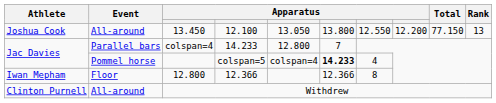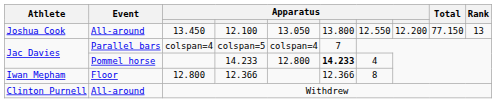(241, 46) 14.233 -> (241, 46) colspan=5
(294, 46) 12.800 -> (294, 46) colspan=4
(241, 60) colspan=5 -> (241, 60) 14.233
(294, 60) colspan=4 -> (294, 60) 12.800
